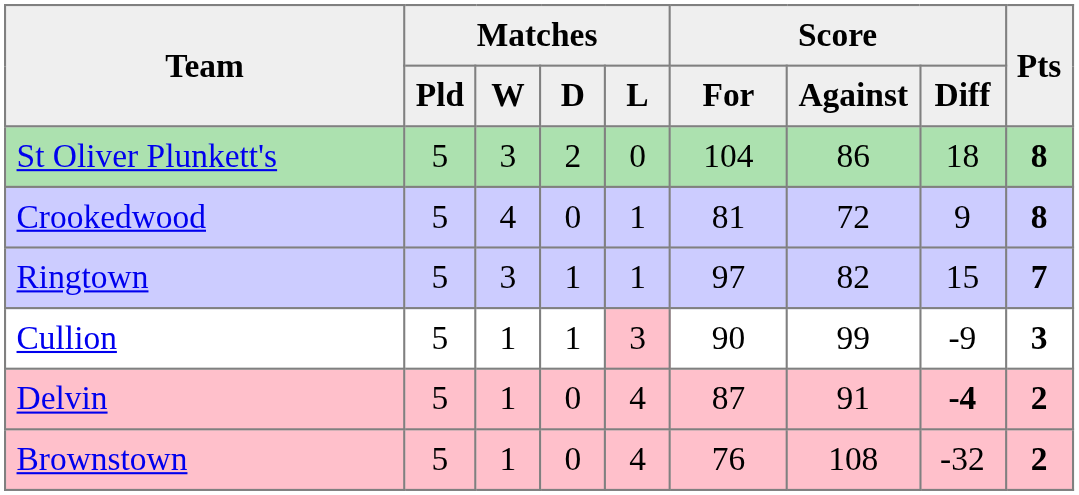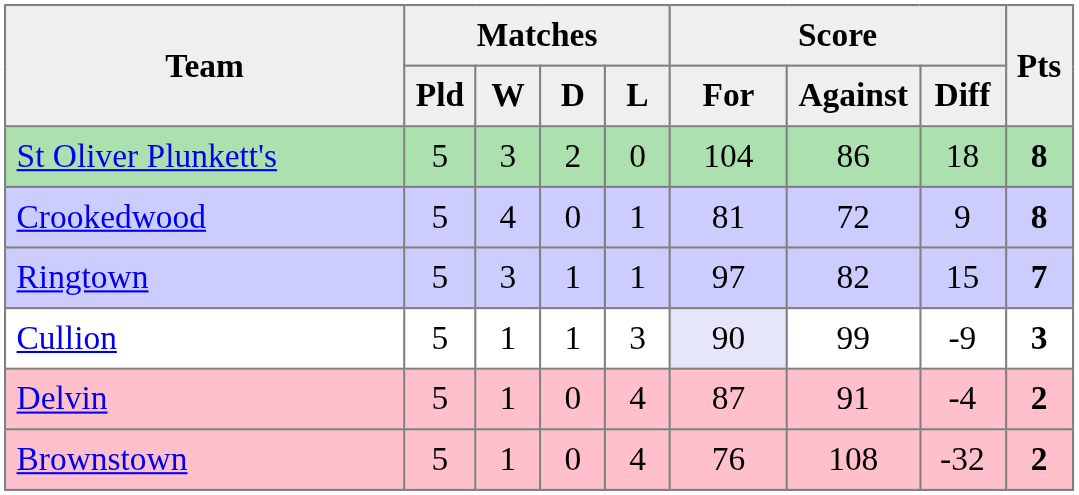(638, 337) pink background -> (638, 337) no background
(728, 337) no background -> (728, 337) lavender background
(962, 398) bold -> (962, 398) normal
